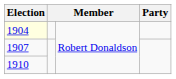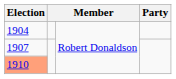(18, 30) lightyellow background -> (18, 30) no background
(18, 64) no background -> (18, 64) lightsalmon background
